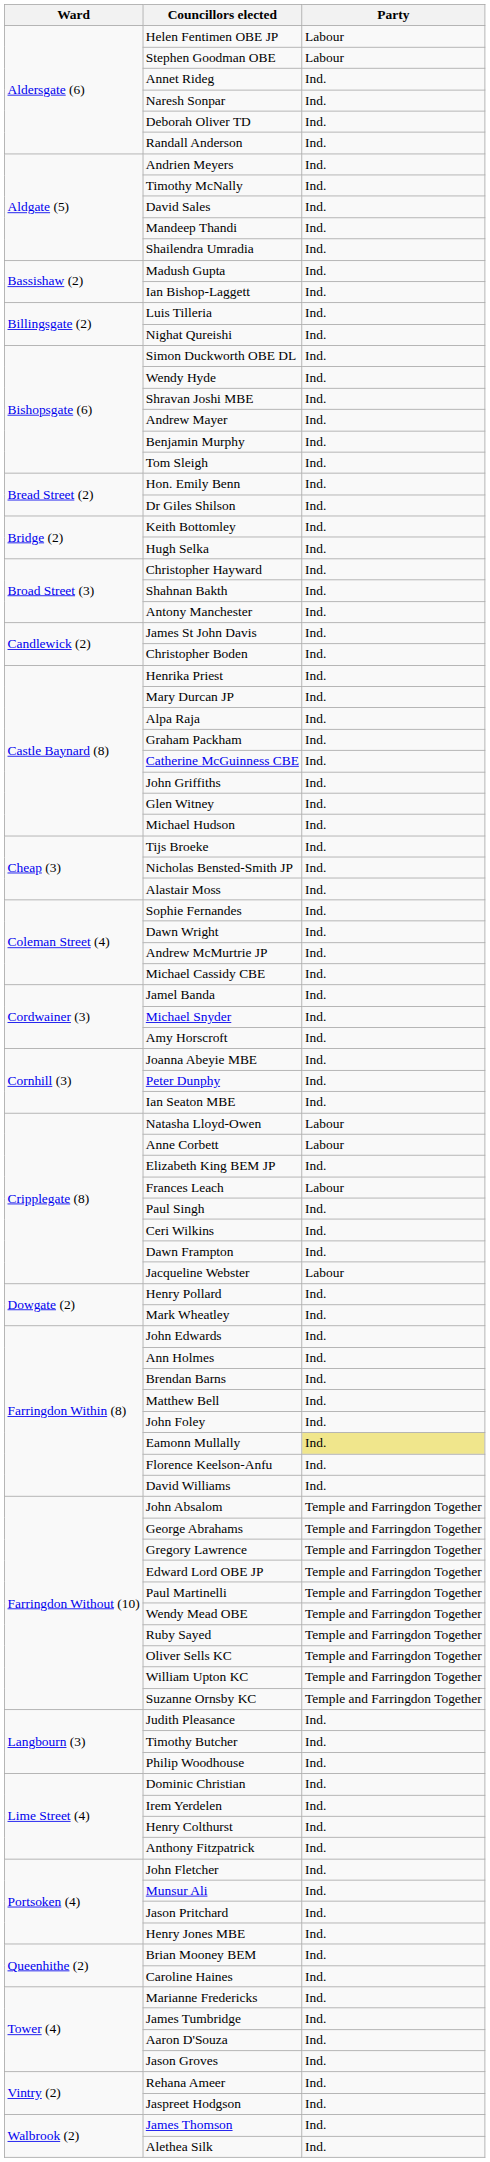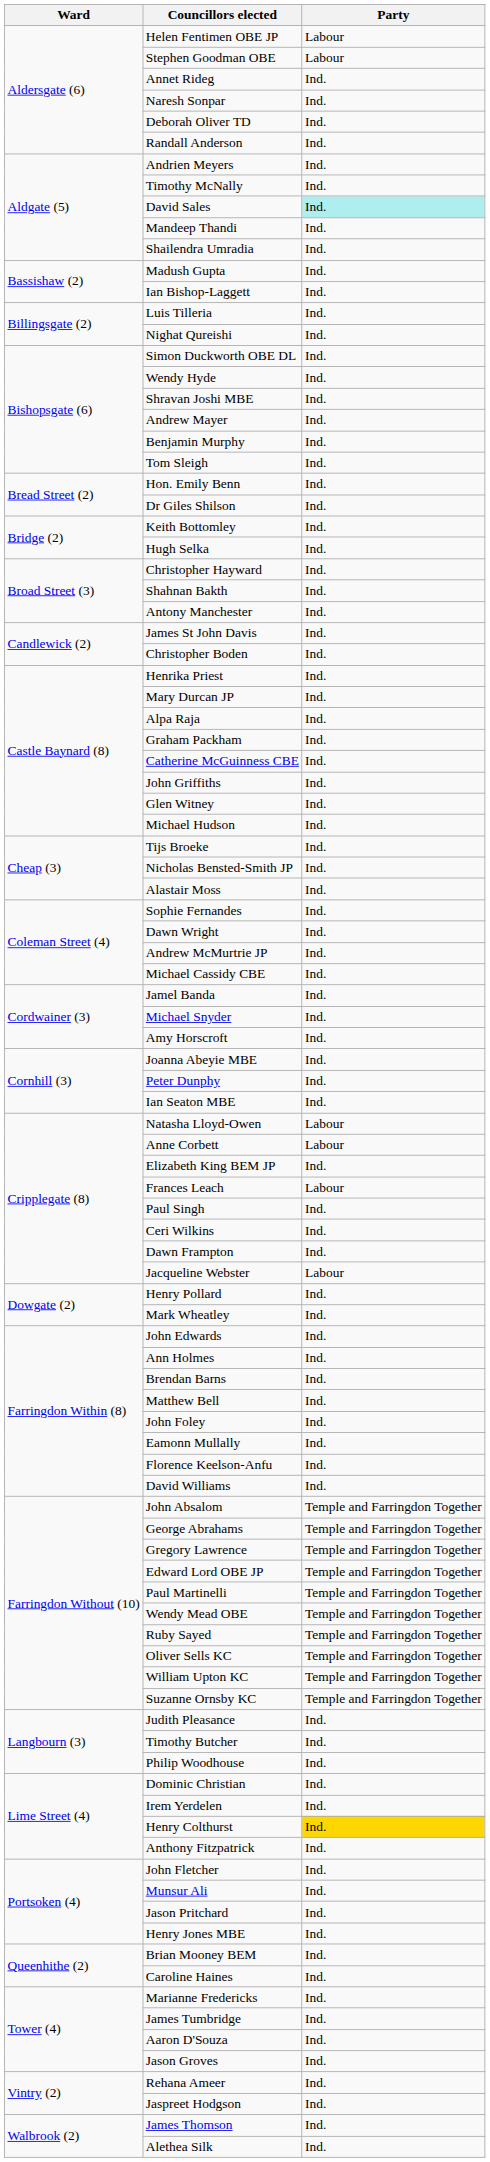(316, 206) no background -> (316, 206) paleturquoise background
(316, 1443) khaki background -> (316, 1443) no background
(316, 1826) no background -> (316, 1826) gold background
